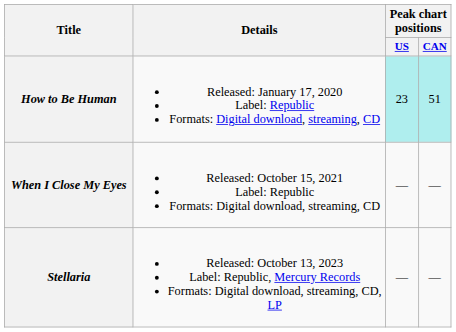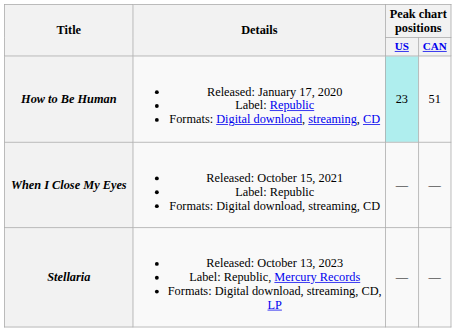(435, 99) paleturquoise background -> (435, 99) no background
